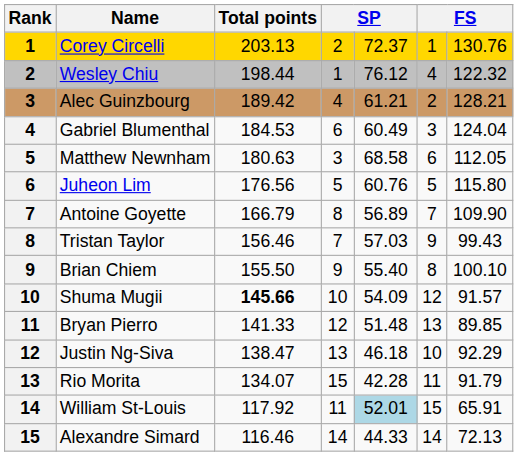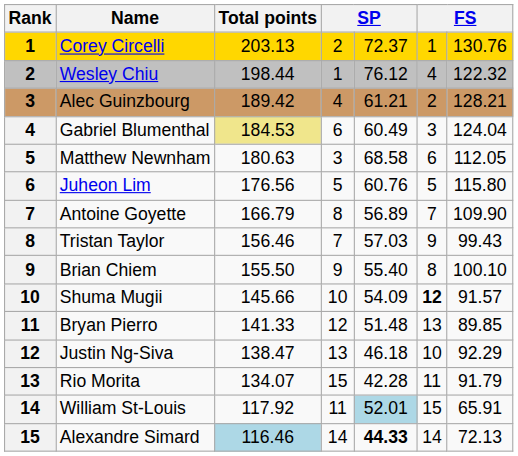(268, 130) no background -> (268, 130) khaki background
(268, 297) bold -> (268, 297) normal
(432, 297) normal -> (432, 297) bold
(268, 437) no background -> (268, 437) lightblue background
(386, 437) normal -> (386, 437) bold
